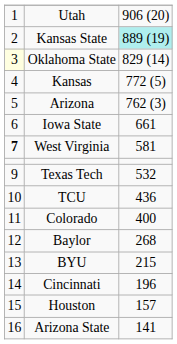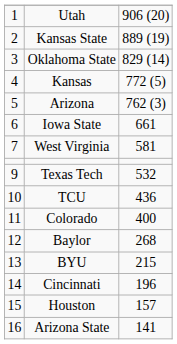(146, 37) paleturquoise background -> (146, 37) no background
(14, 59) lightyellow background -> (14, 59) no background
(14, 147) bold -> (14, 147) normal
